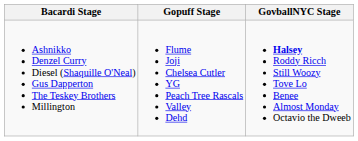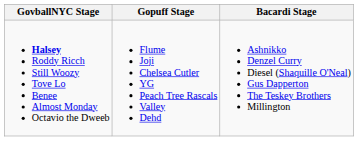columns swapped: (299, 12) <-> (71, 12)
